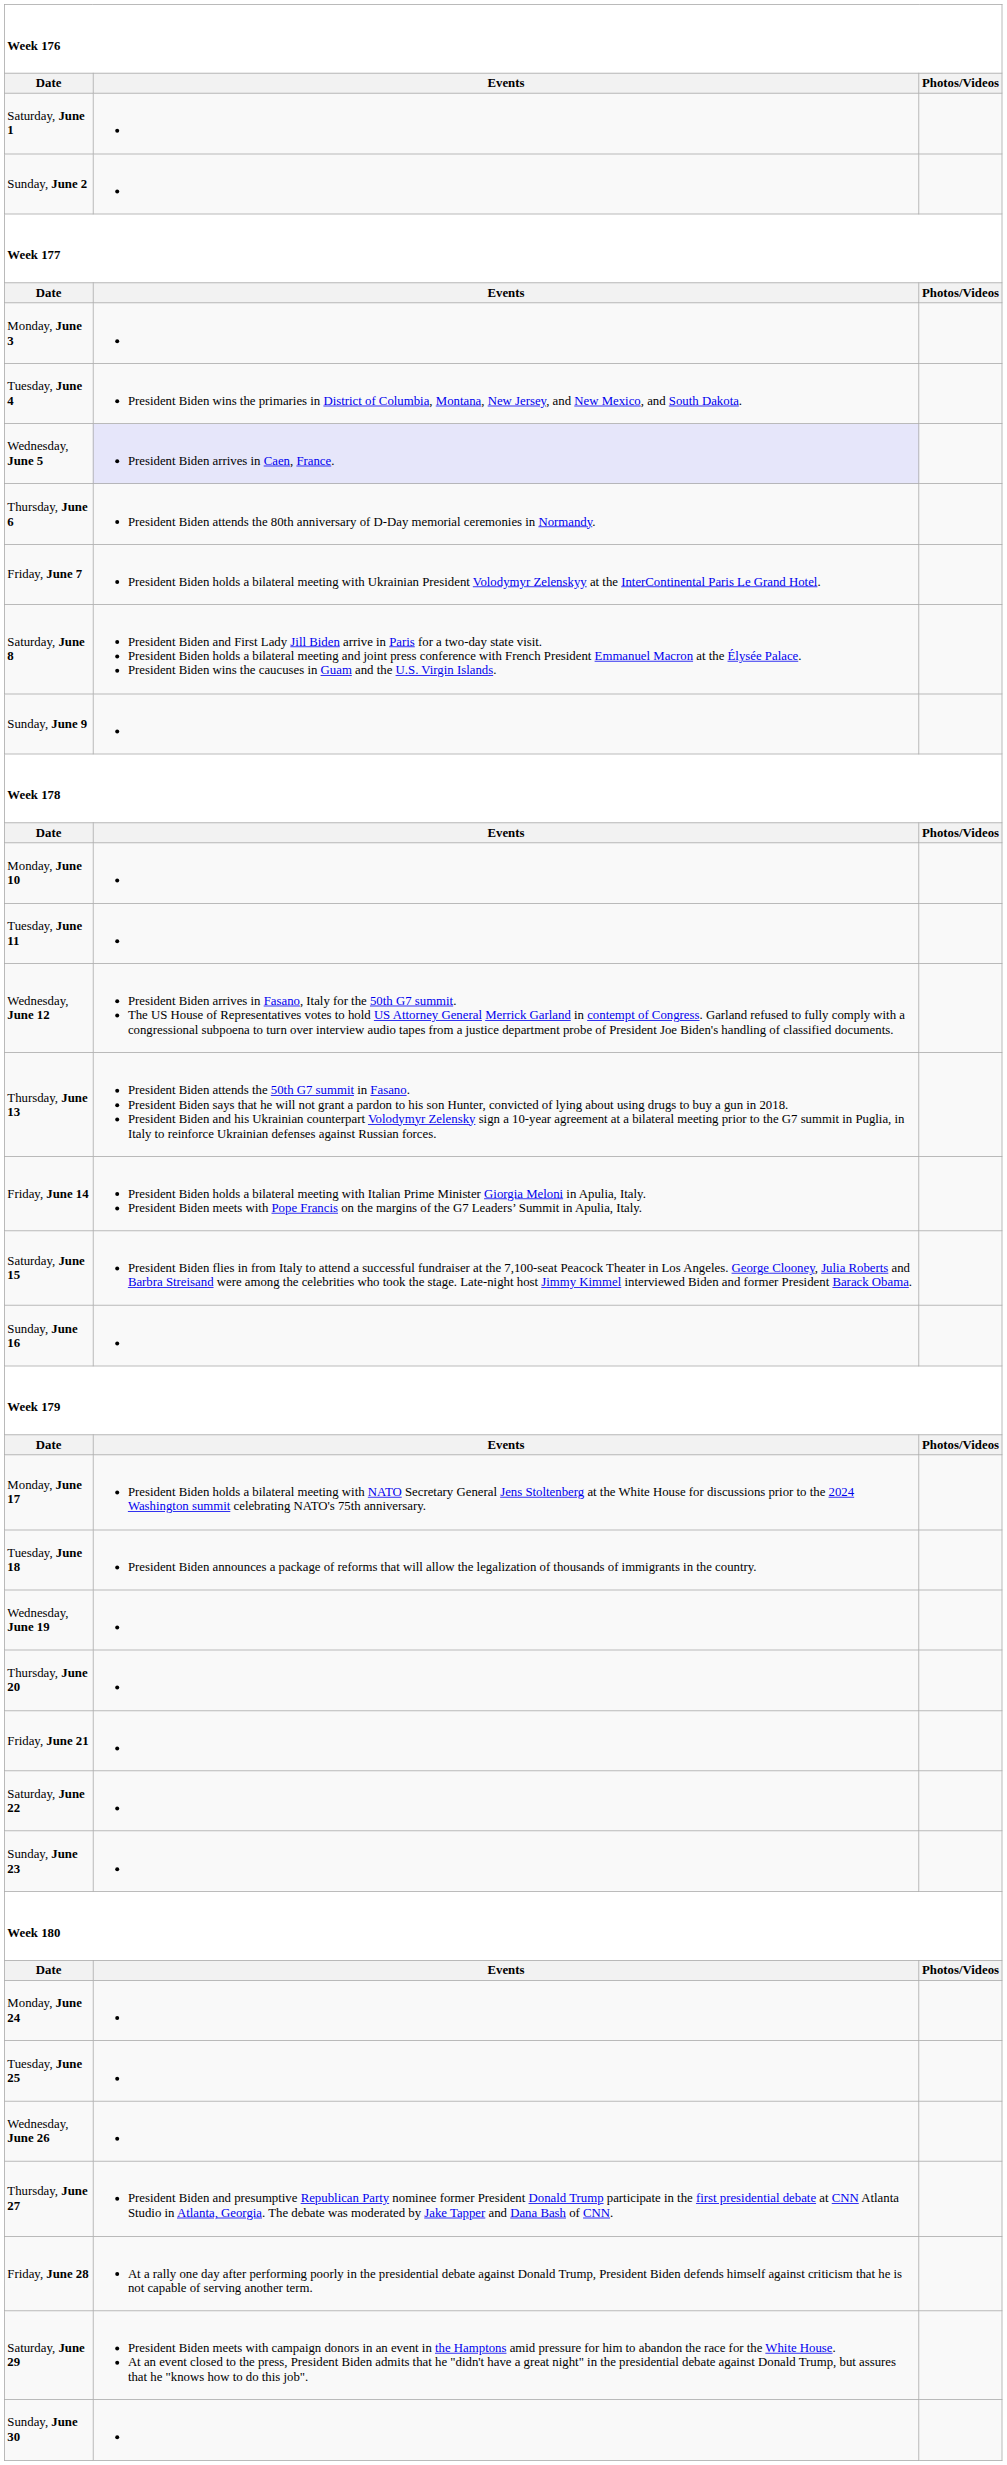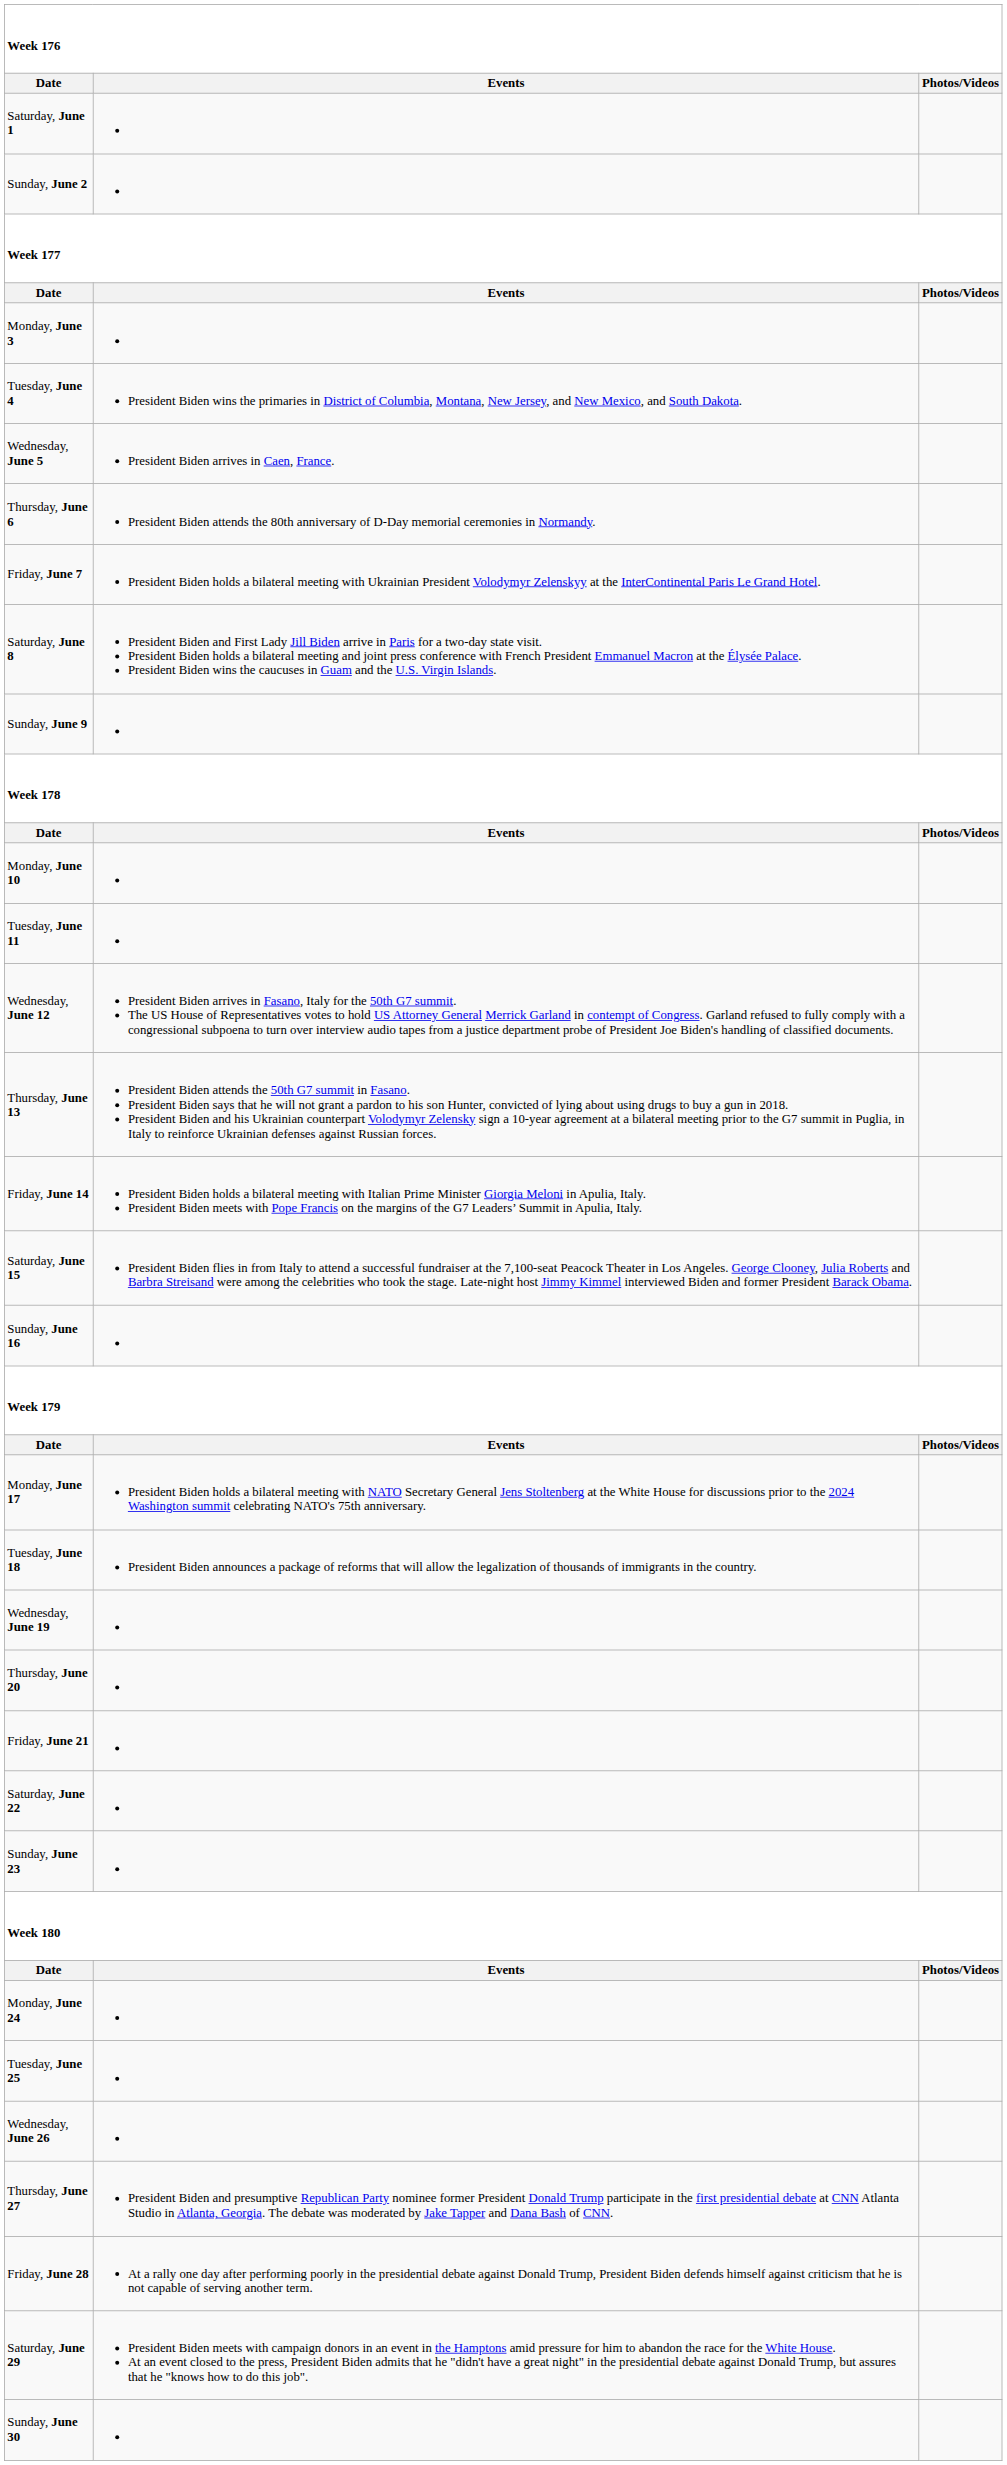(506, 461) lavender background -> (506, 461) no background
